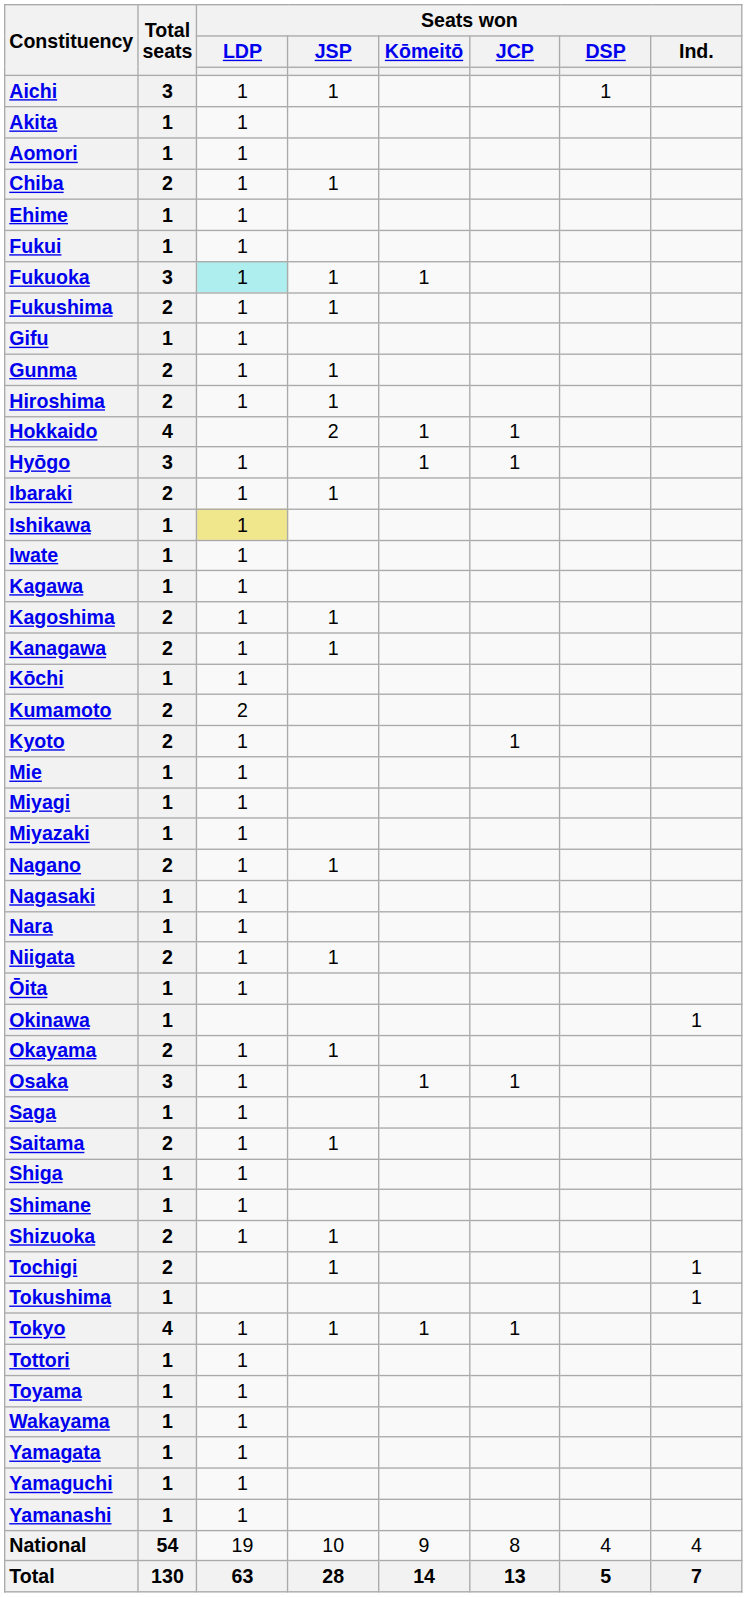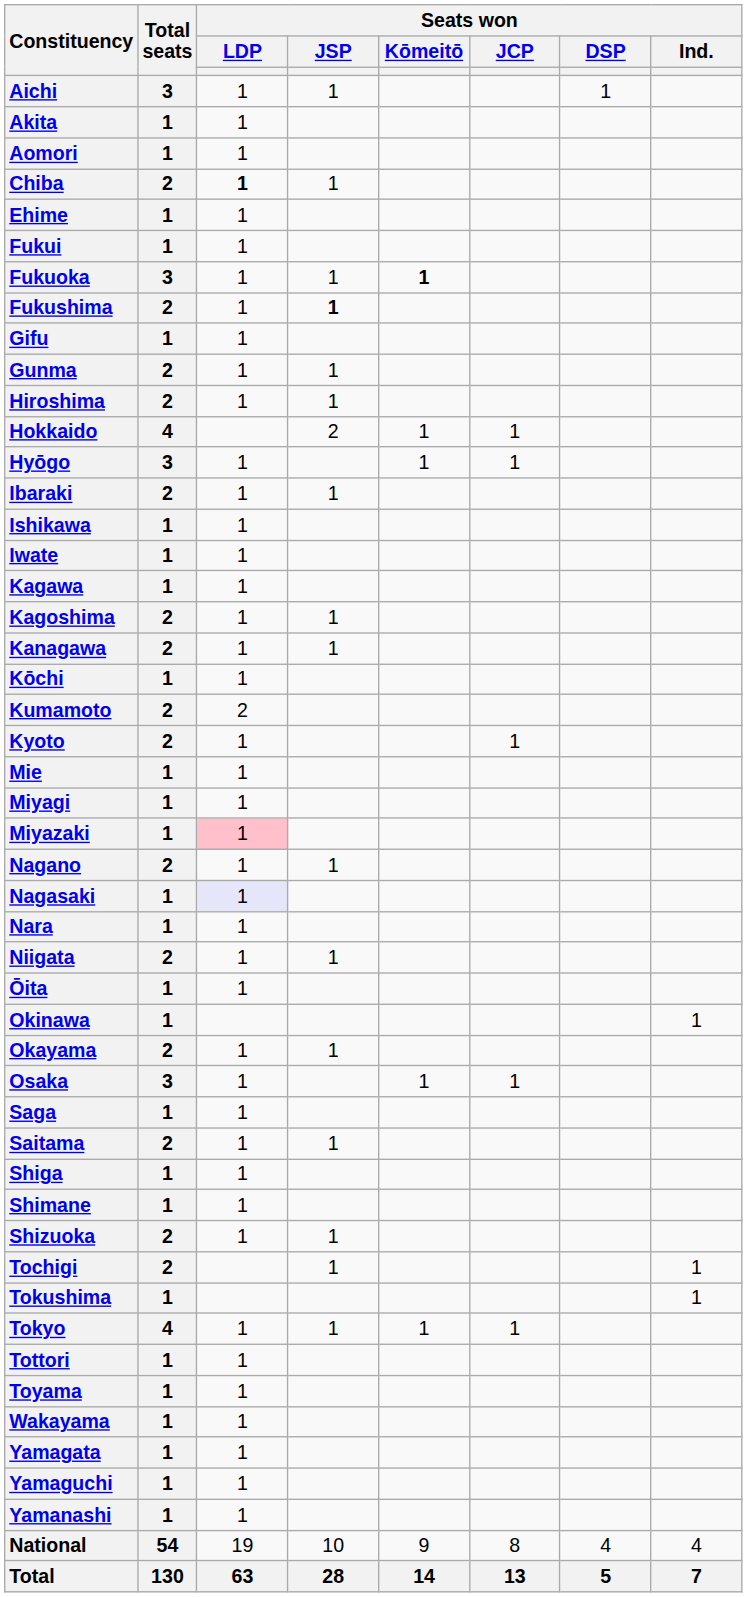(242, 184) normal -> (242, 184) bold
(242, 277) paleturquoise background -> (242, 277) no background
(424, 277) normal -> (424, 277) bold
(333, 308) normal -> (333, 308) bold
(242, 525) khaki background -> (242, 525) no background
(242, 834) no background -> (242, 834) pink background
(242, 896) no background -> (242, 896) lavender background
